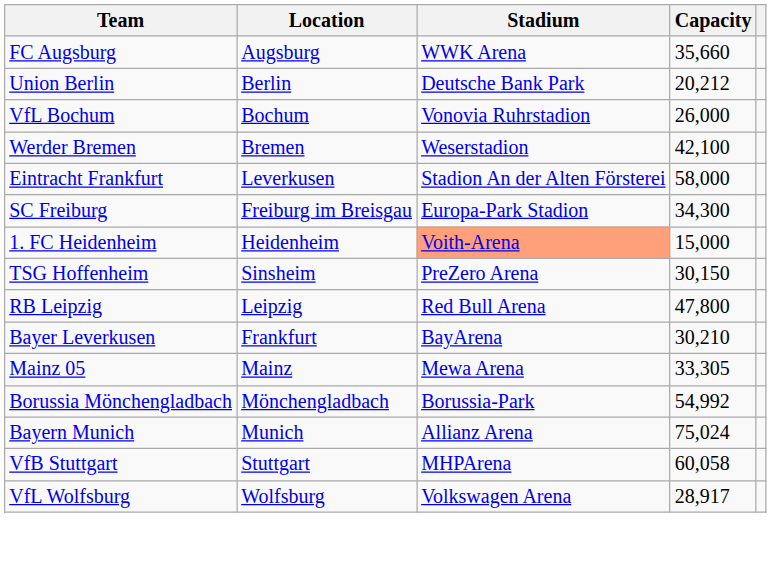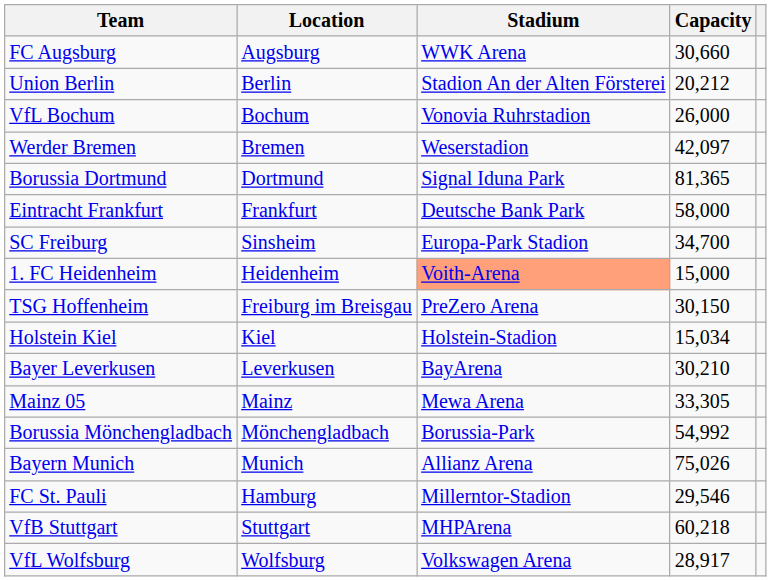(702, 52) 35,660 -> (702, 52) 30,660
(503, 83) Deutsche Bank Park -> (543, 83) Stadion An der Alten Försterei
(702, 147) 42,100 -> (702, 147) 42,097
+ row: (88, 178)
(288, 178) Leverkusen -> (279, 210) Frankfurt
(543, 178) Stadion An der Alten Försterei -> (503, 210) Deutsche Bank Park
(327, 210) Freiburg im Breisgau -> (278, 242) Sinsheim
(702, 210) 34,300 -> (702, 242) 34,700
(278, 274) Sinsheim -> (327, 305) Freiburg im Breisgau
+ row: (63, 337)
- row: (56, 305)
(279, 337) Frankfurt -> (288, 369) Leverkusen
(702, 432) 75,024 -> (702, 464) 75,026
+ row: (58, 496)
(702, 464) 60,058 -> (702, 527) 60,218
